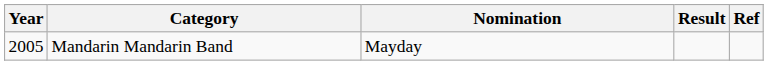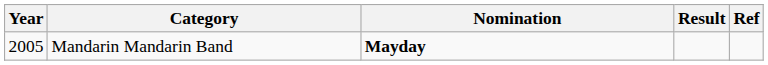(393, 45) normal -> (395, 45) bold
